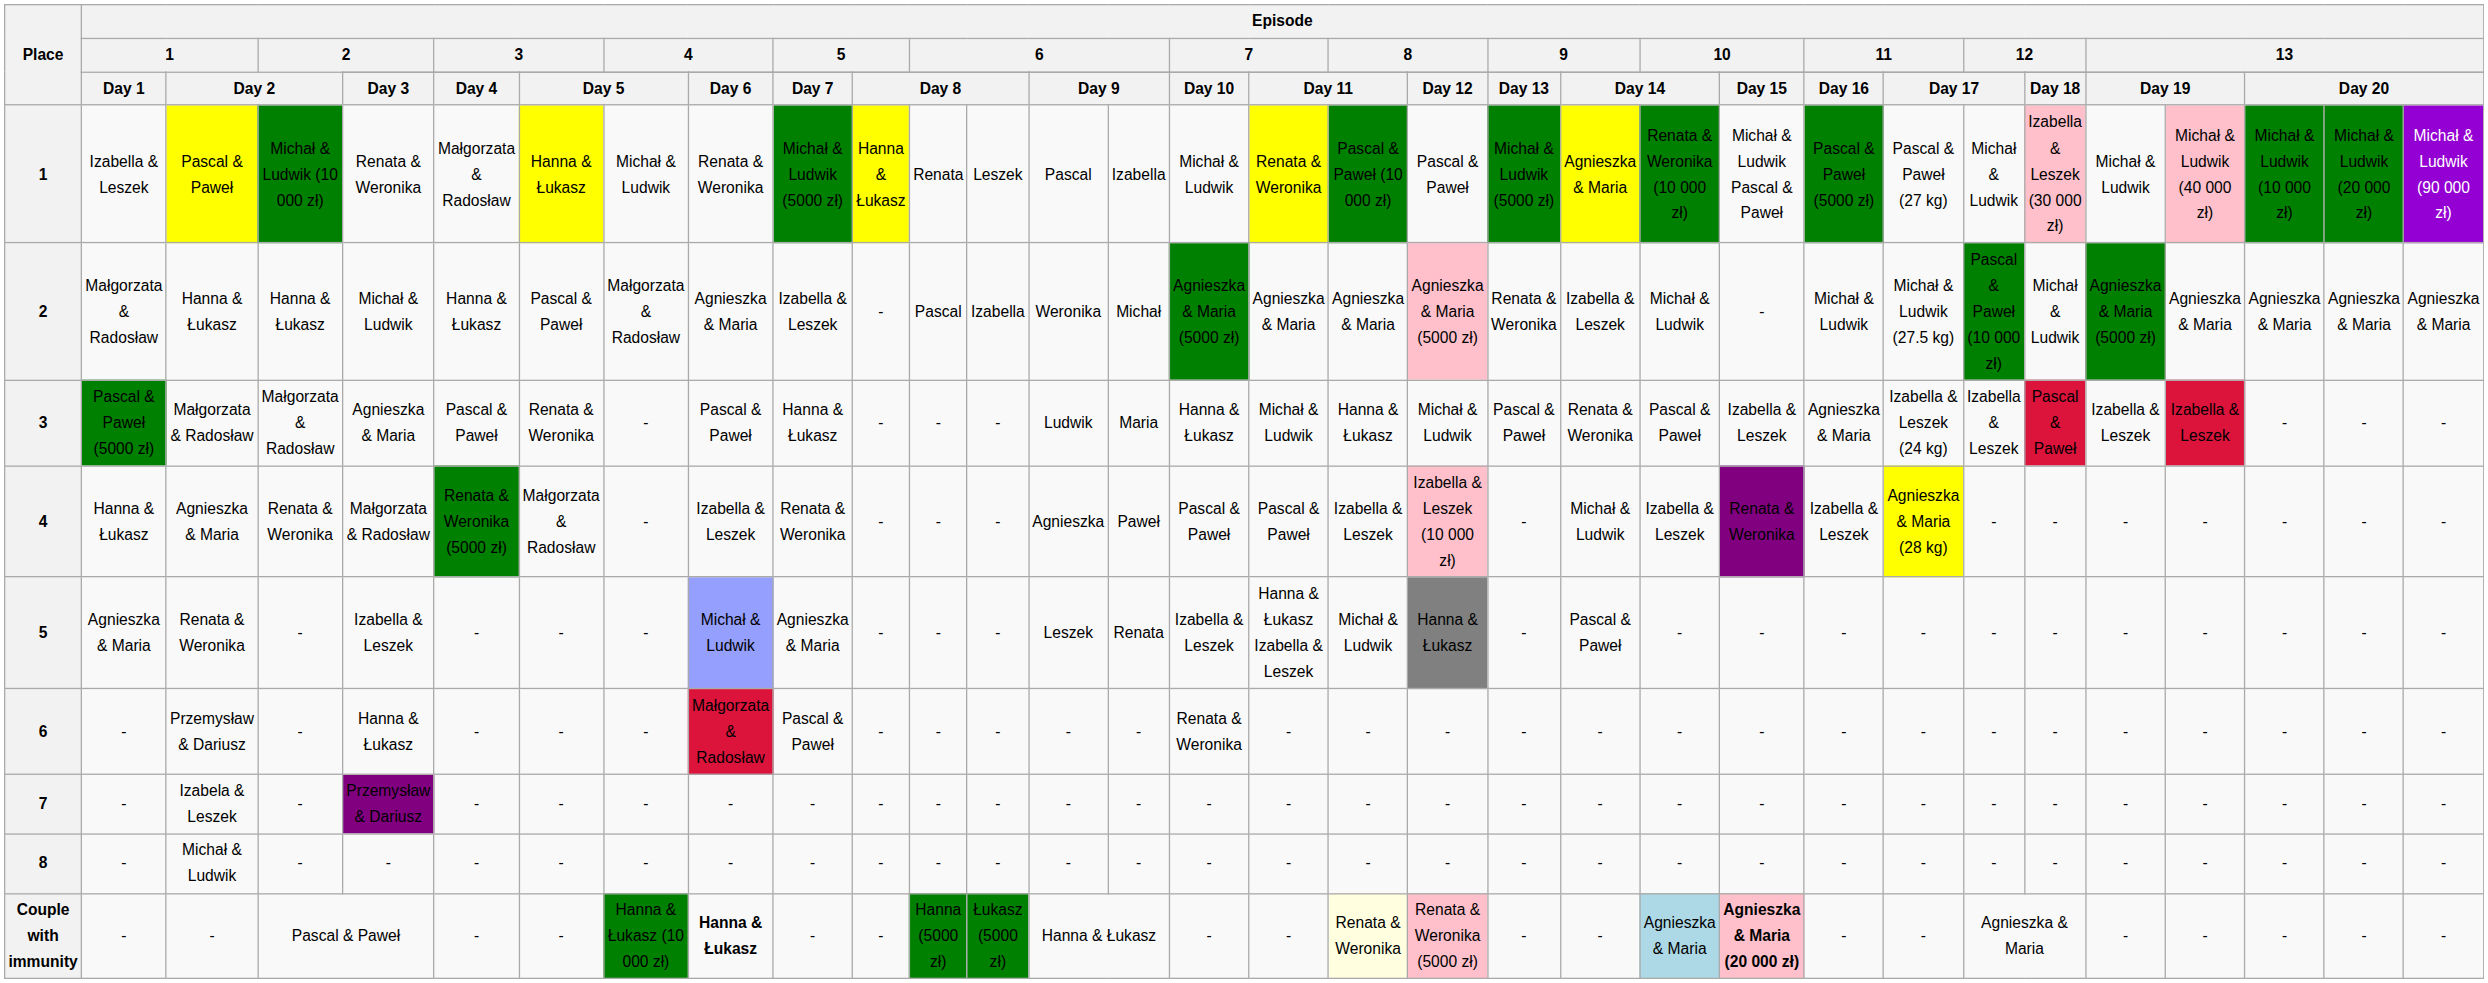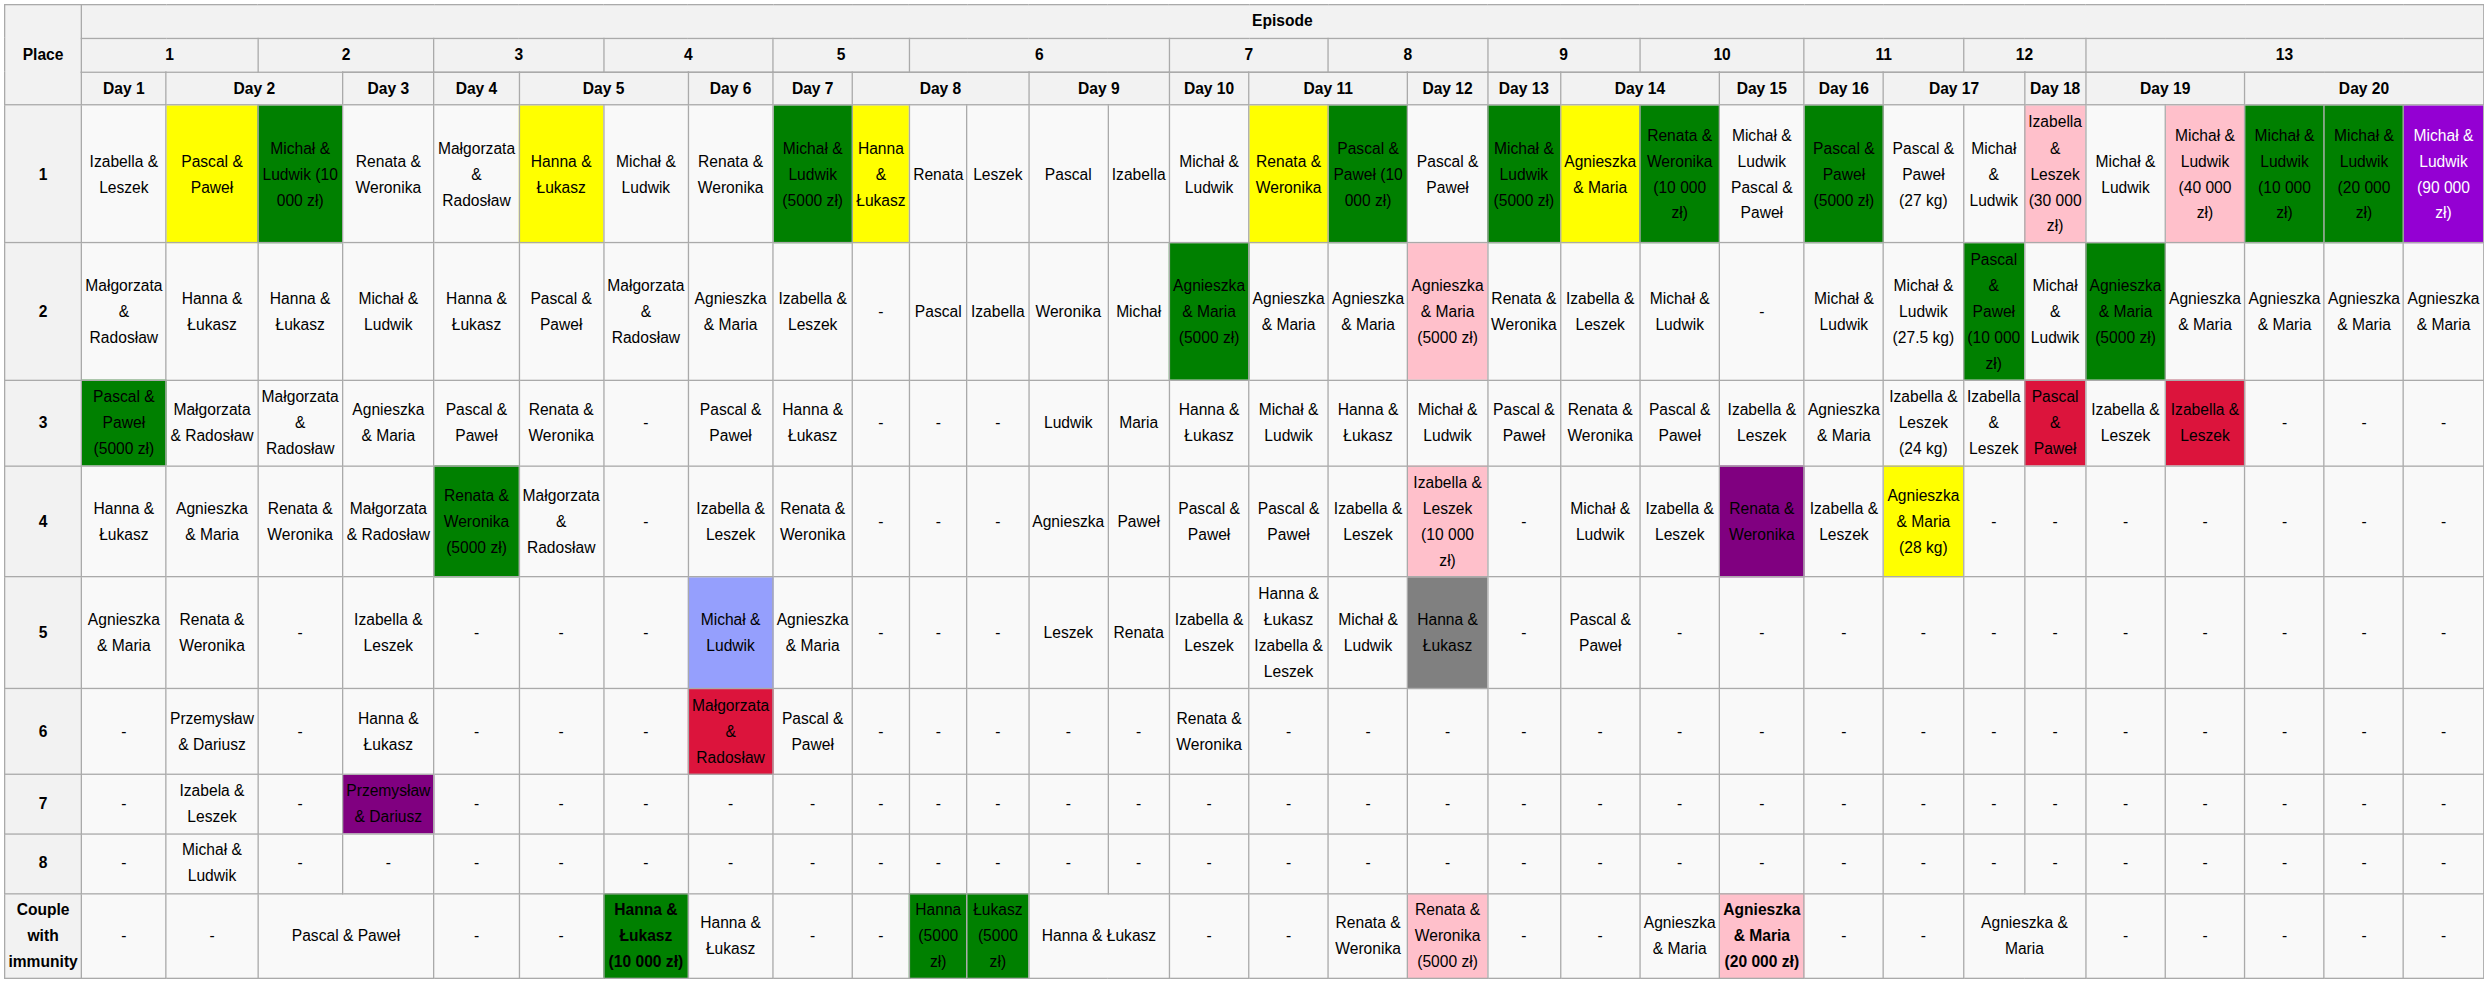(646, 936) normal -> (646, 936) bold
(731, 936) bold -> (731, 936) normal
(1368, 936) lightyellow background -> (1368, 936) no background
(1680, 936) lightblue background -> (1680, 936) no background
